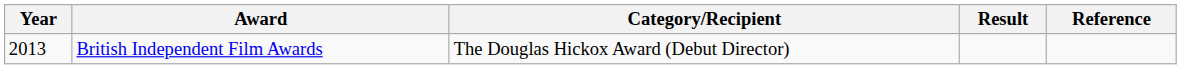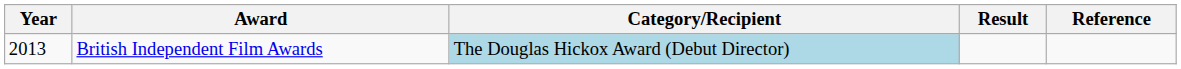(622, 48) no background -> (622, 48) lightblue background
